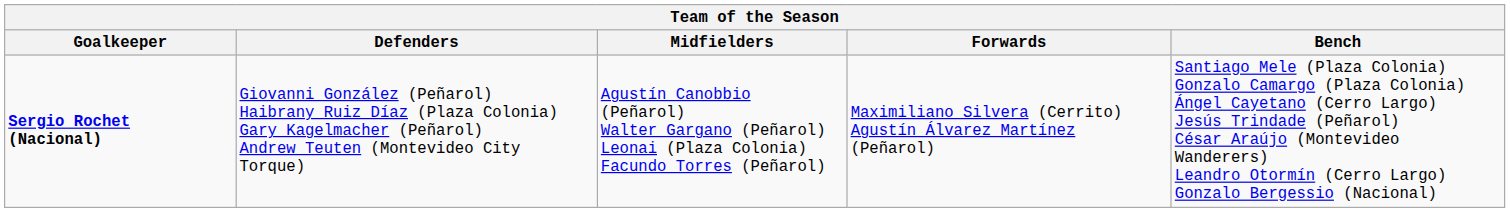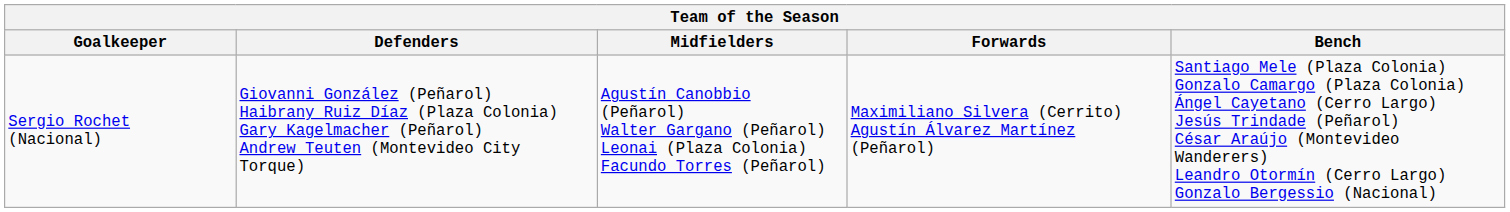(69, 131) bold -> (69, 131) normal
